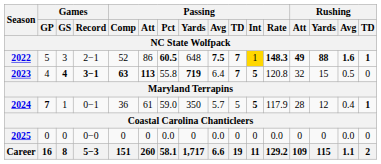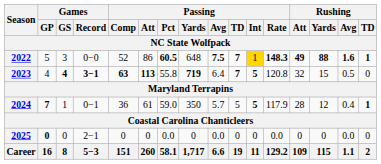(91, 58) 2−1 -> (91, 58) 0−0
(47, 136) normal -> (47, 136) bold
(91, 136) 0−0 -> (91, 136) 2−1
